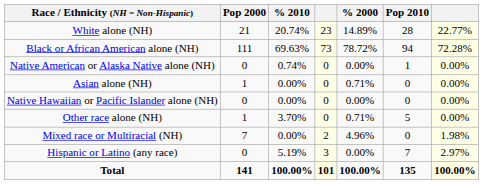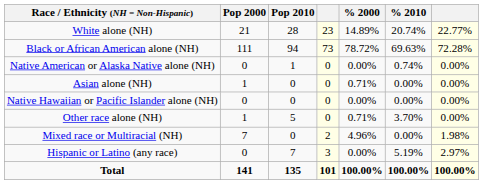columns swapped: (407, 13) <-> (292, 13)
